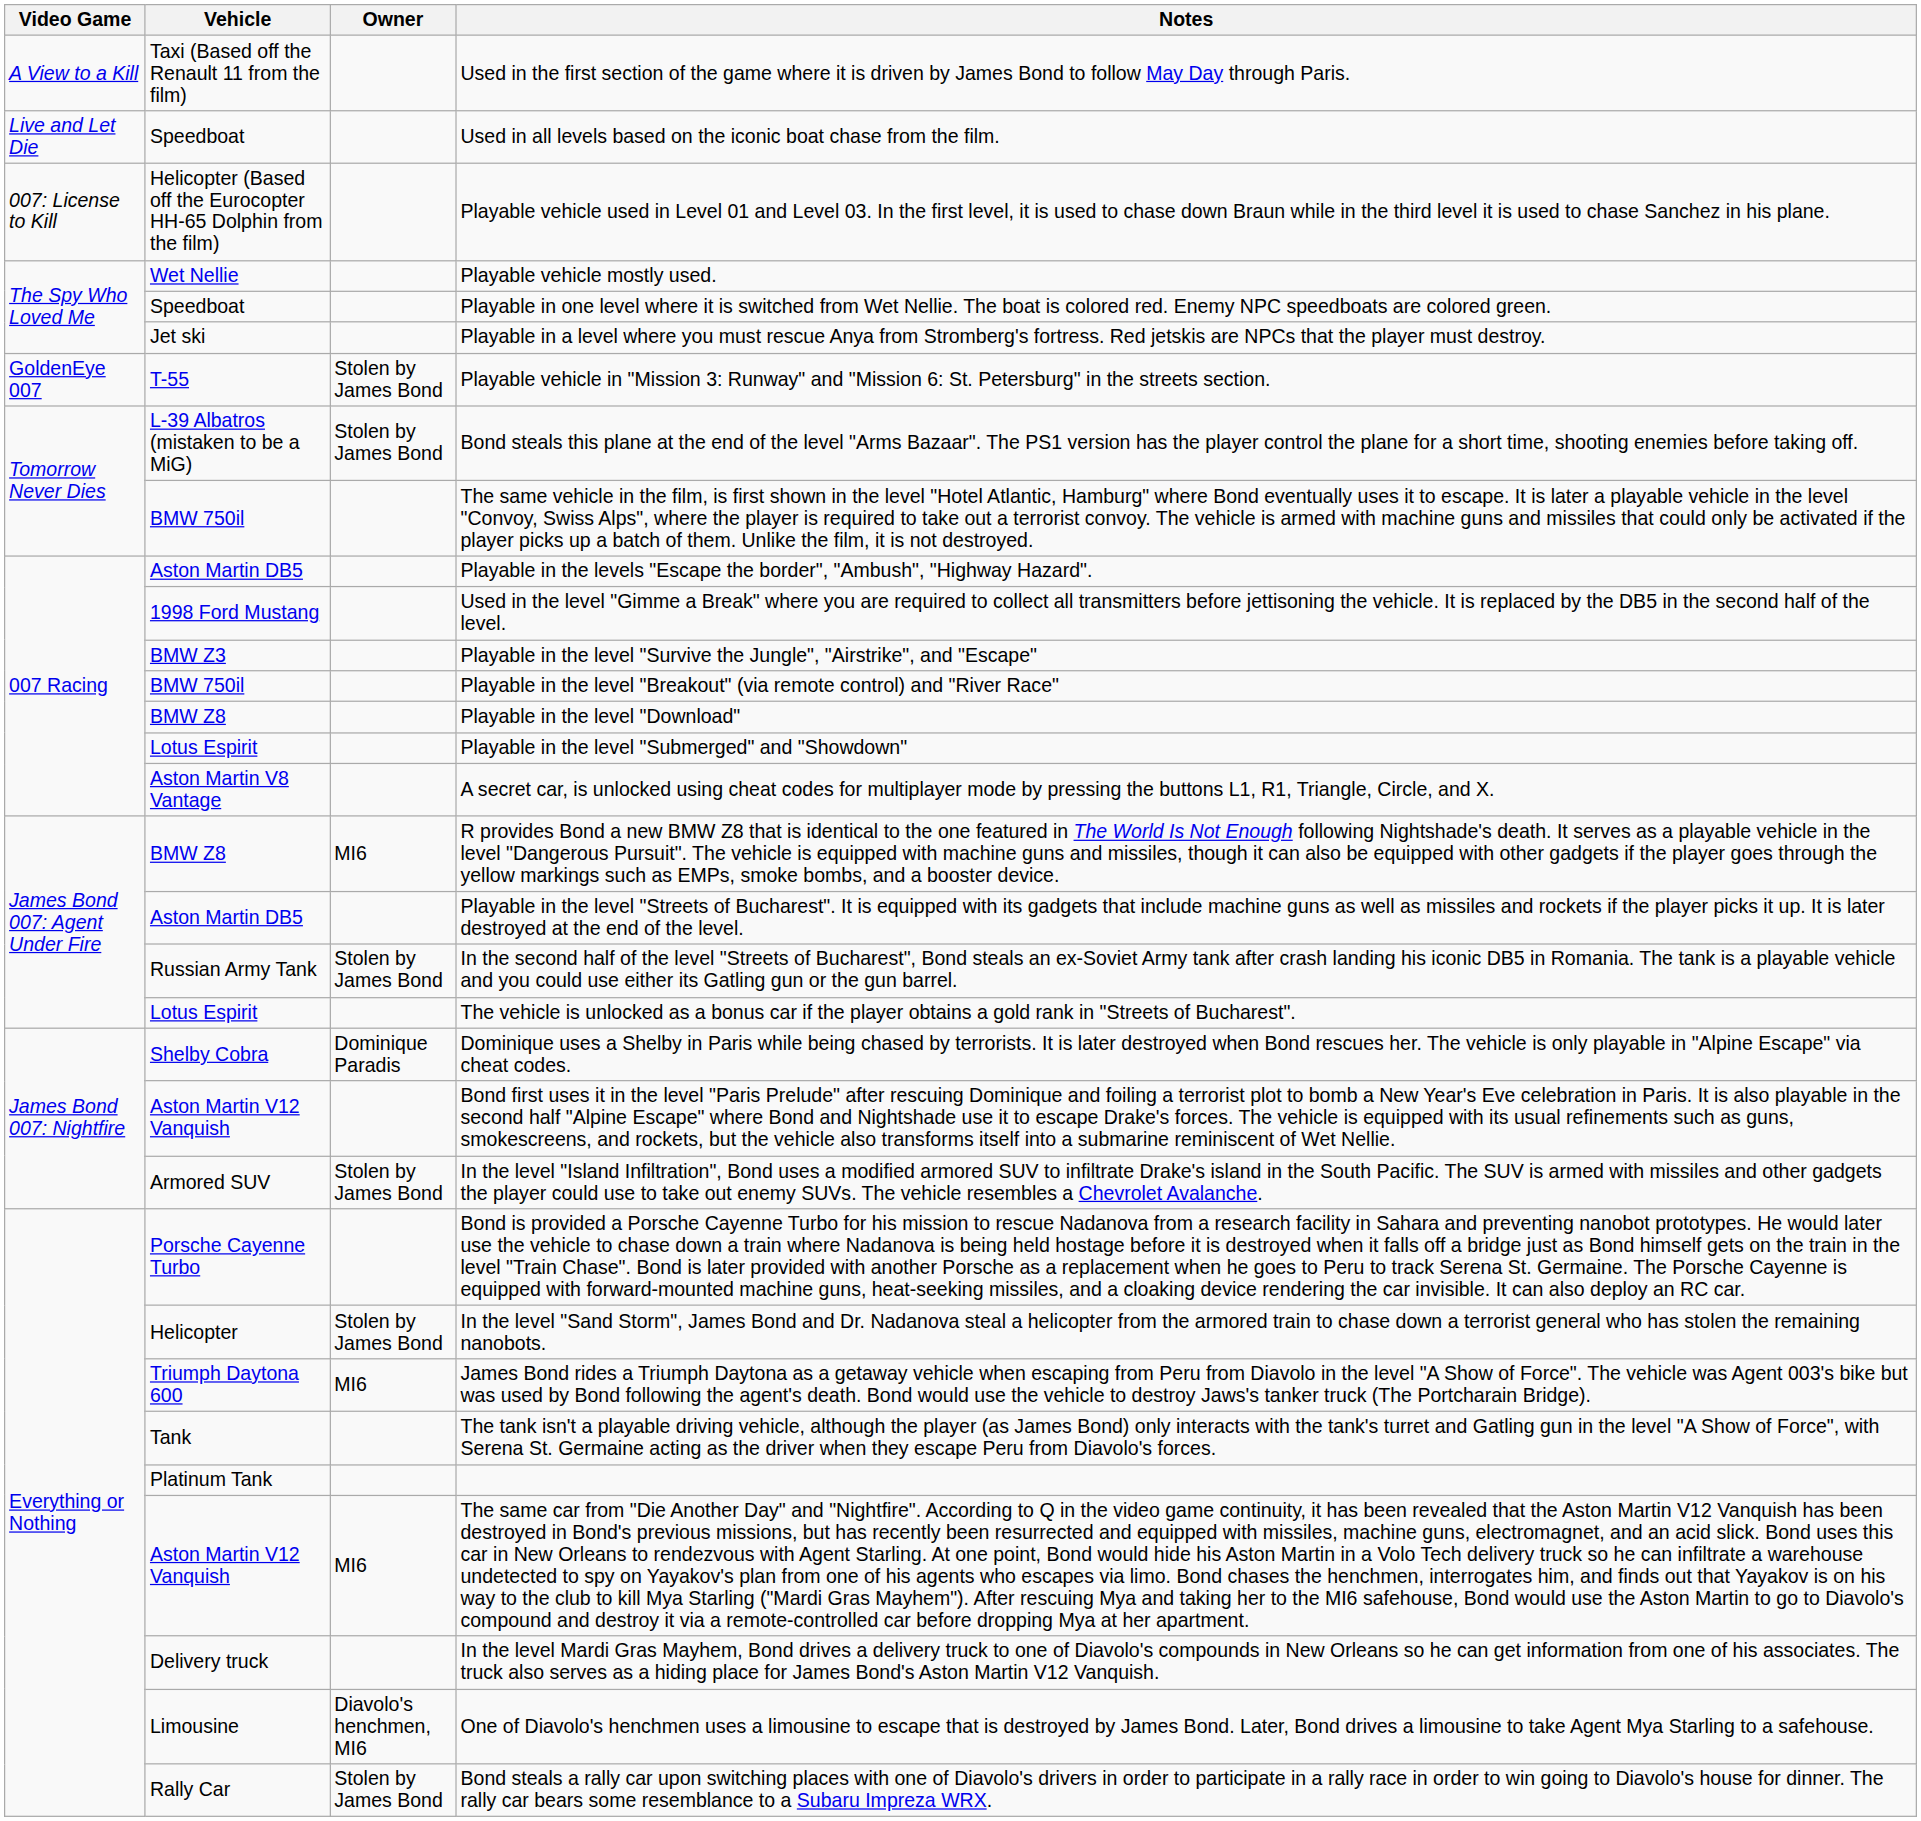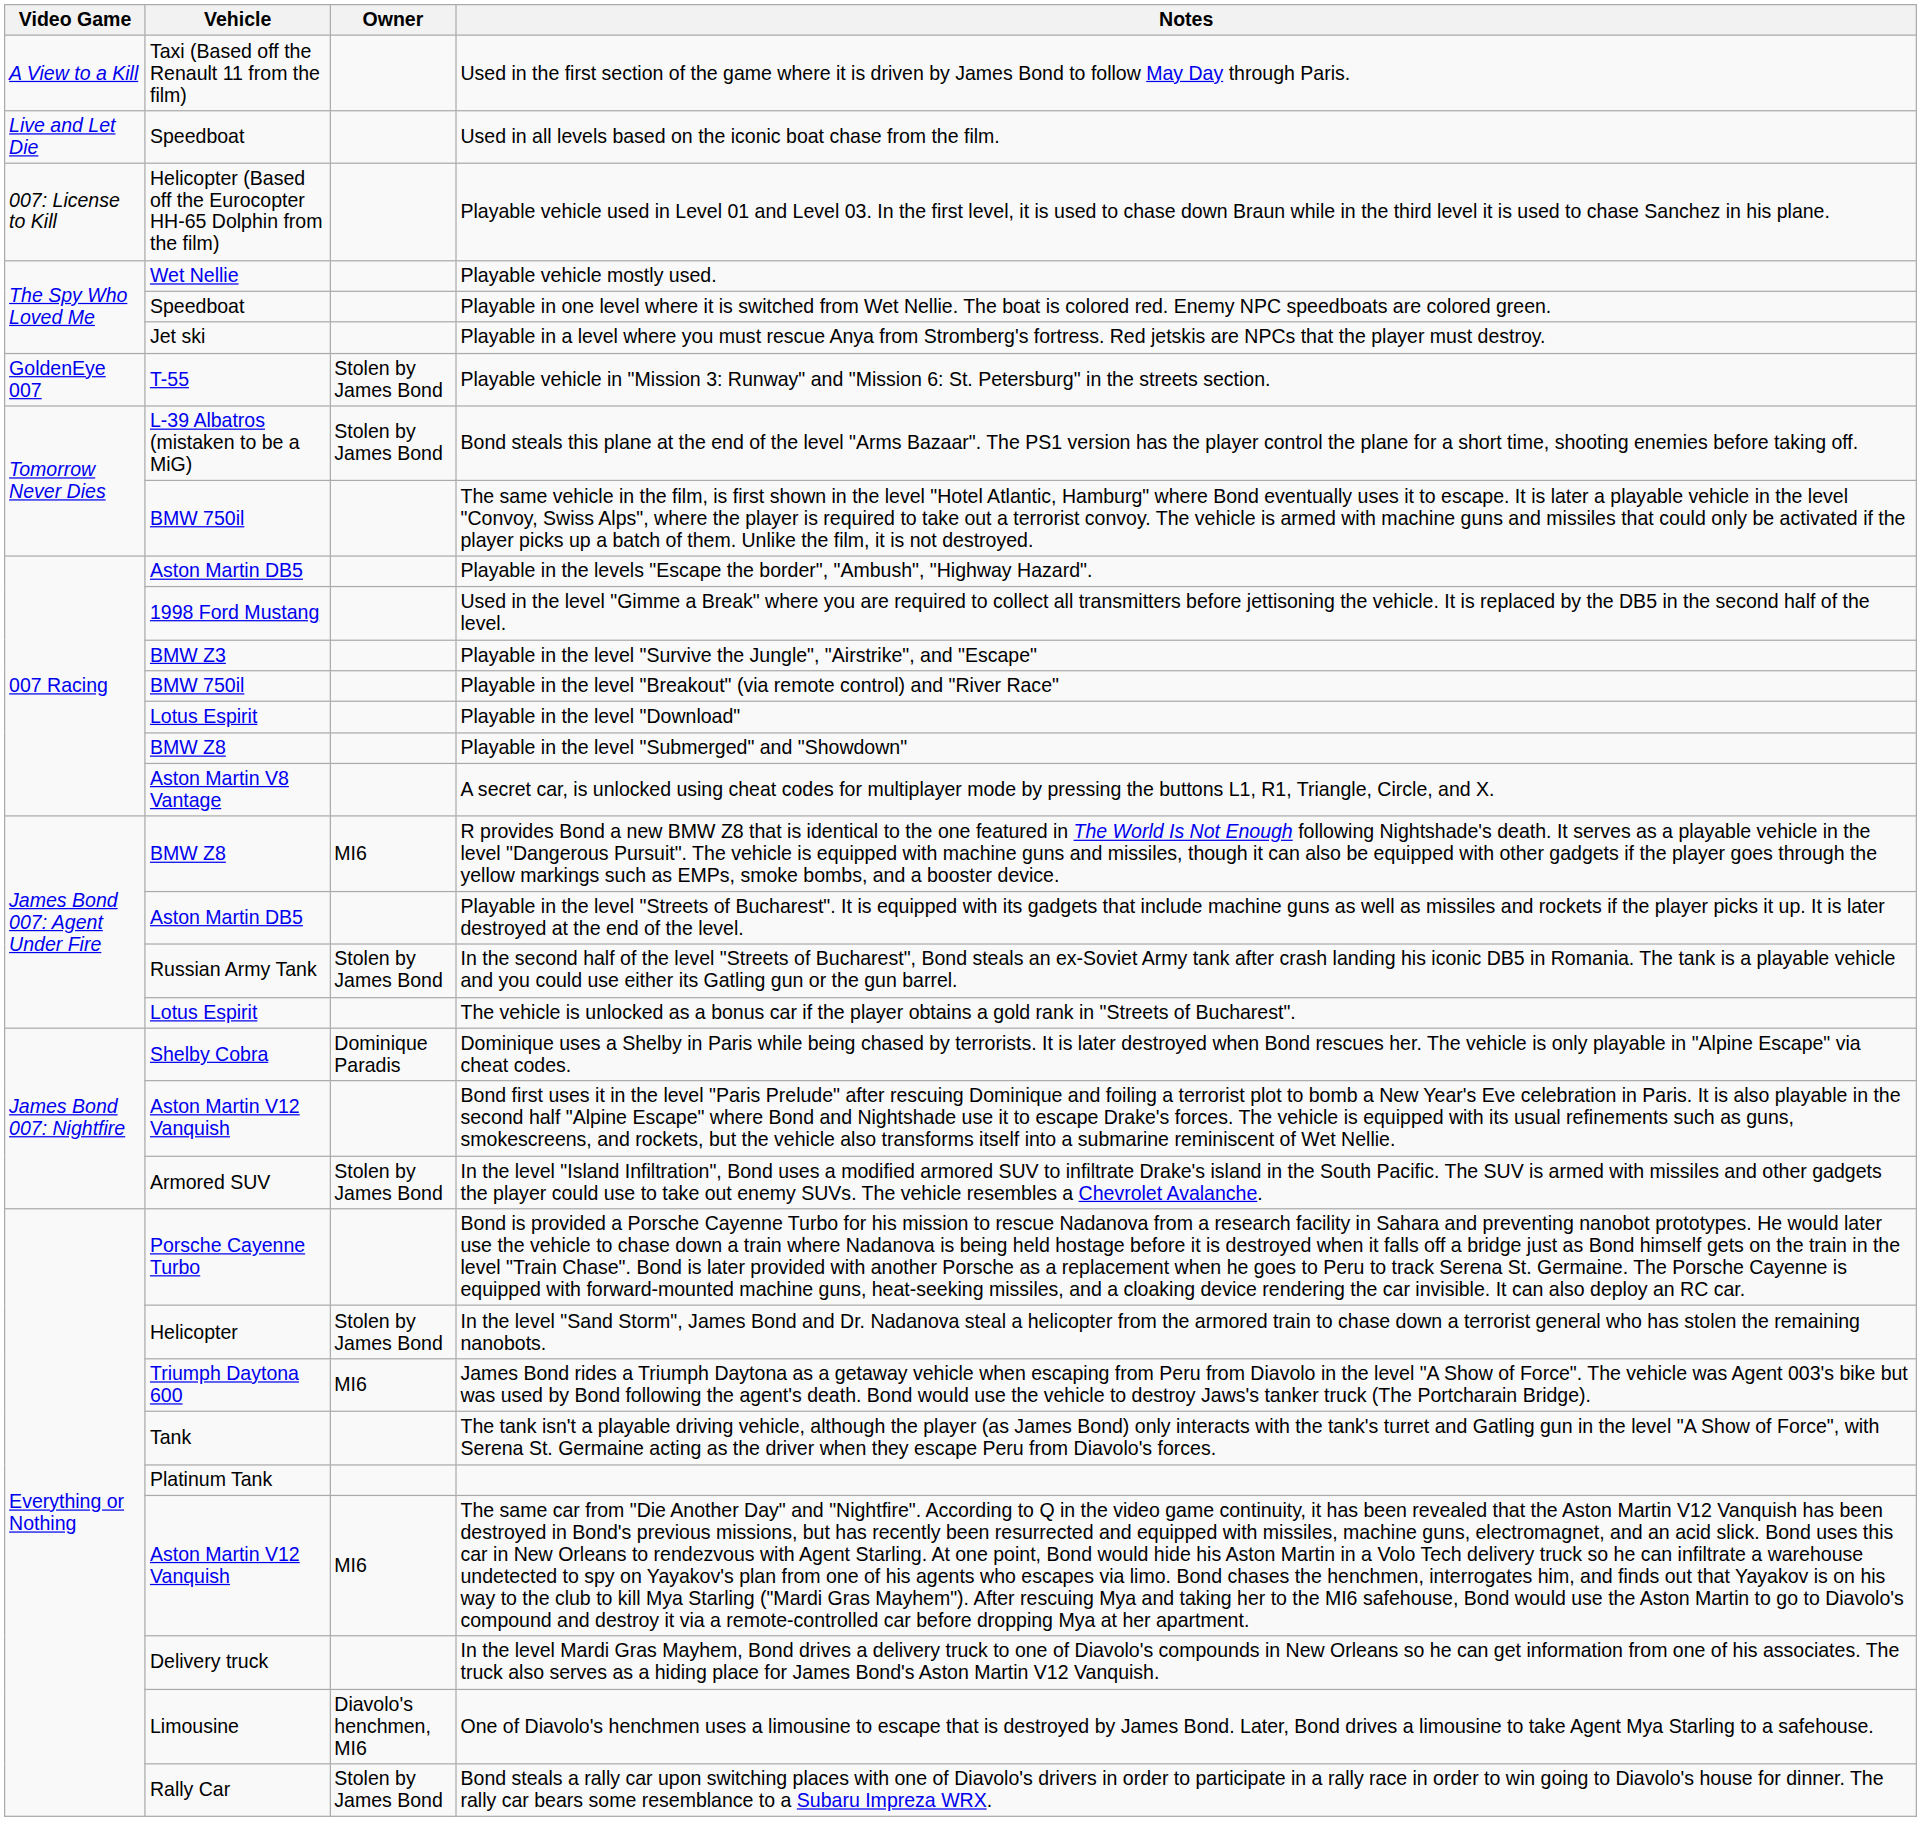(188, 716) BMW Z8 -> (204, 716) Lotus Espirit
(204, 747) Lotus Espirit -> (188, 747) BMW Z8
